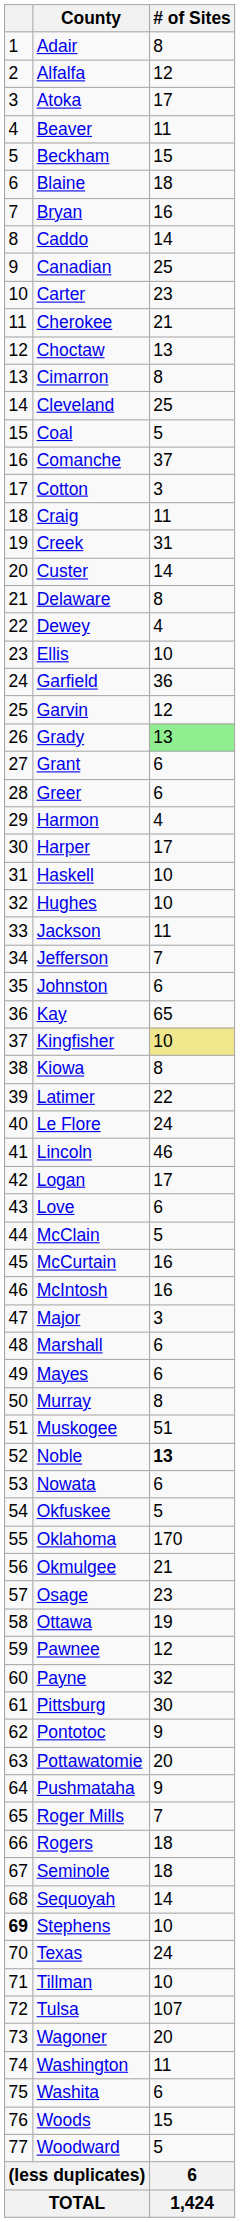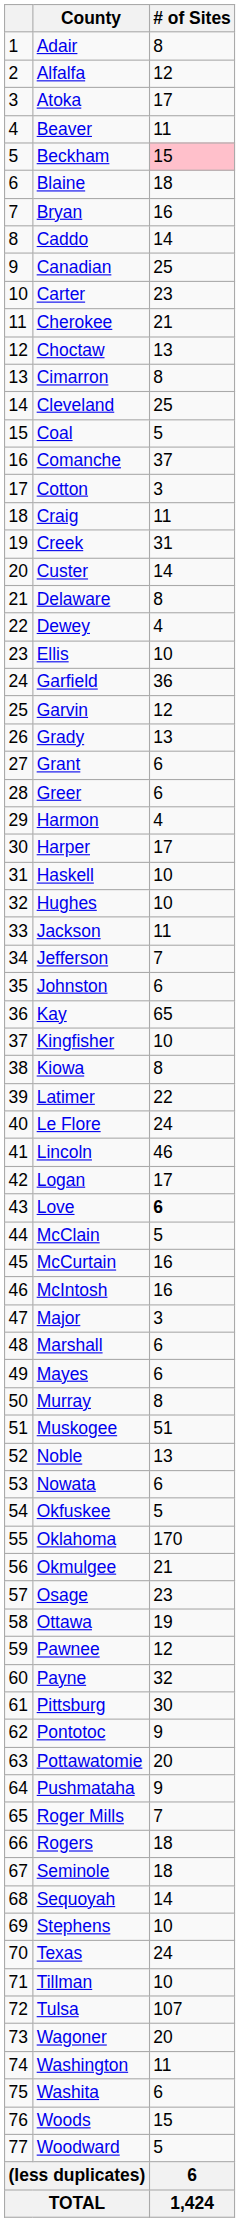(163, 156) no background -> (163, 156) pink background
(163, 737) lightgreen background -> (163, 737) no background
(163, 1041) khaki background -> (163, 1041) no background
(158, 1207) normal -> (158, 1207) bold
(163, 1456) bold -> (163, 1456) normal
(18, 1926) bold -> (18, 1926) normal
